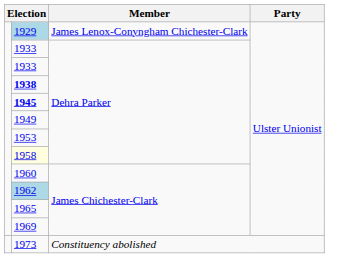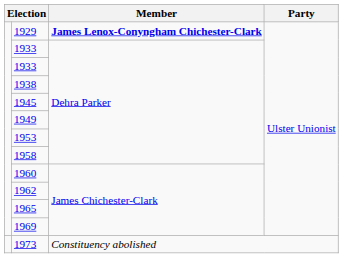(25, 31) lightblue background -> (25, 31) no background
(149, 31) normal -> (157, 31) bold
(25, 84) bold -> (25, 84) normal
(25, 102) bold -> (25, 102) normal
(25, 155) lightyellow background -> (25, 155) no background
(25, 191) lightblue background -> (25, 191) no background
